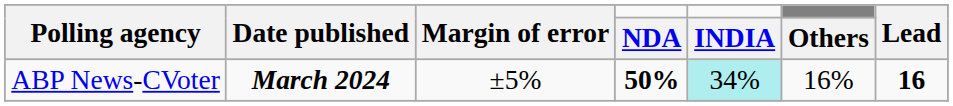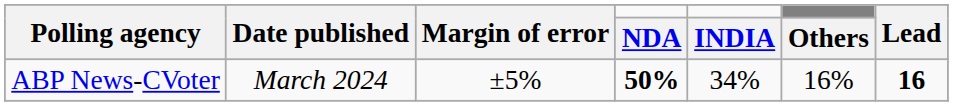(321, 80) bold -> (321, 80) normal
(735, 80) paleturquoise background -> (735, 80) no background
